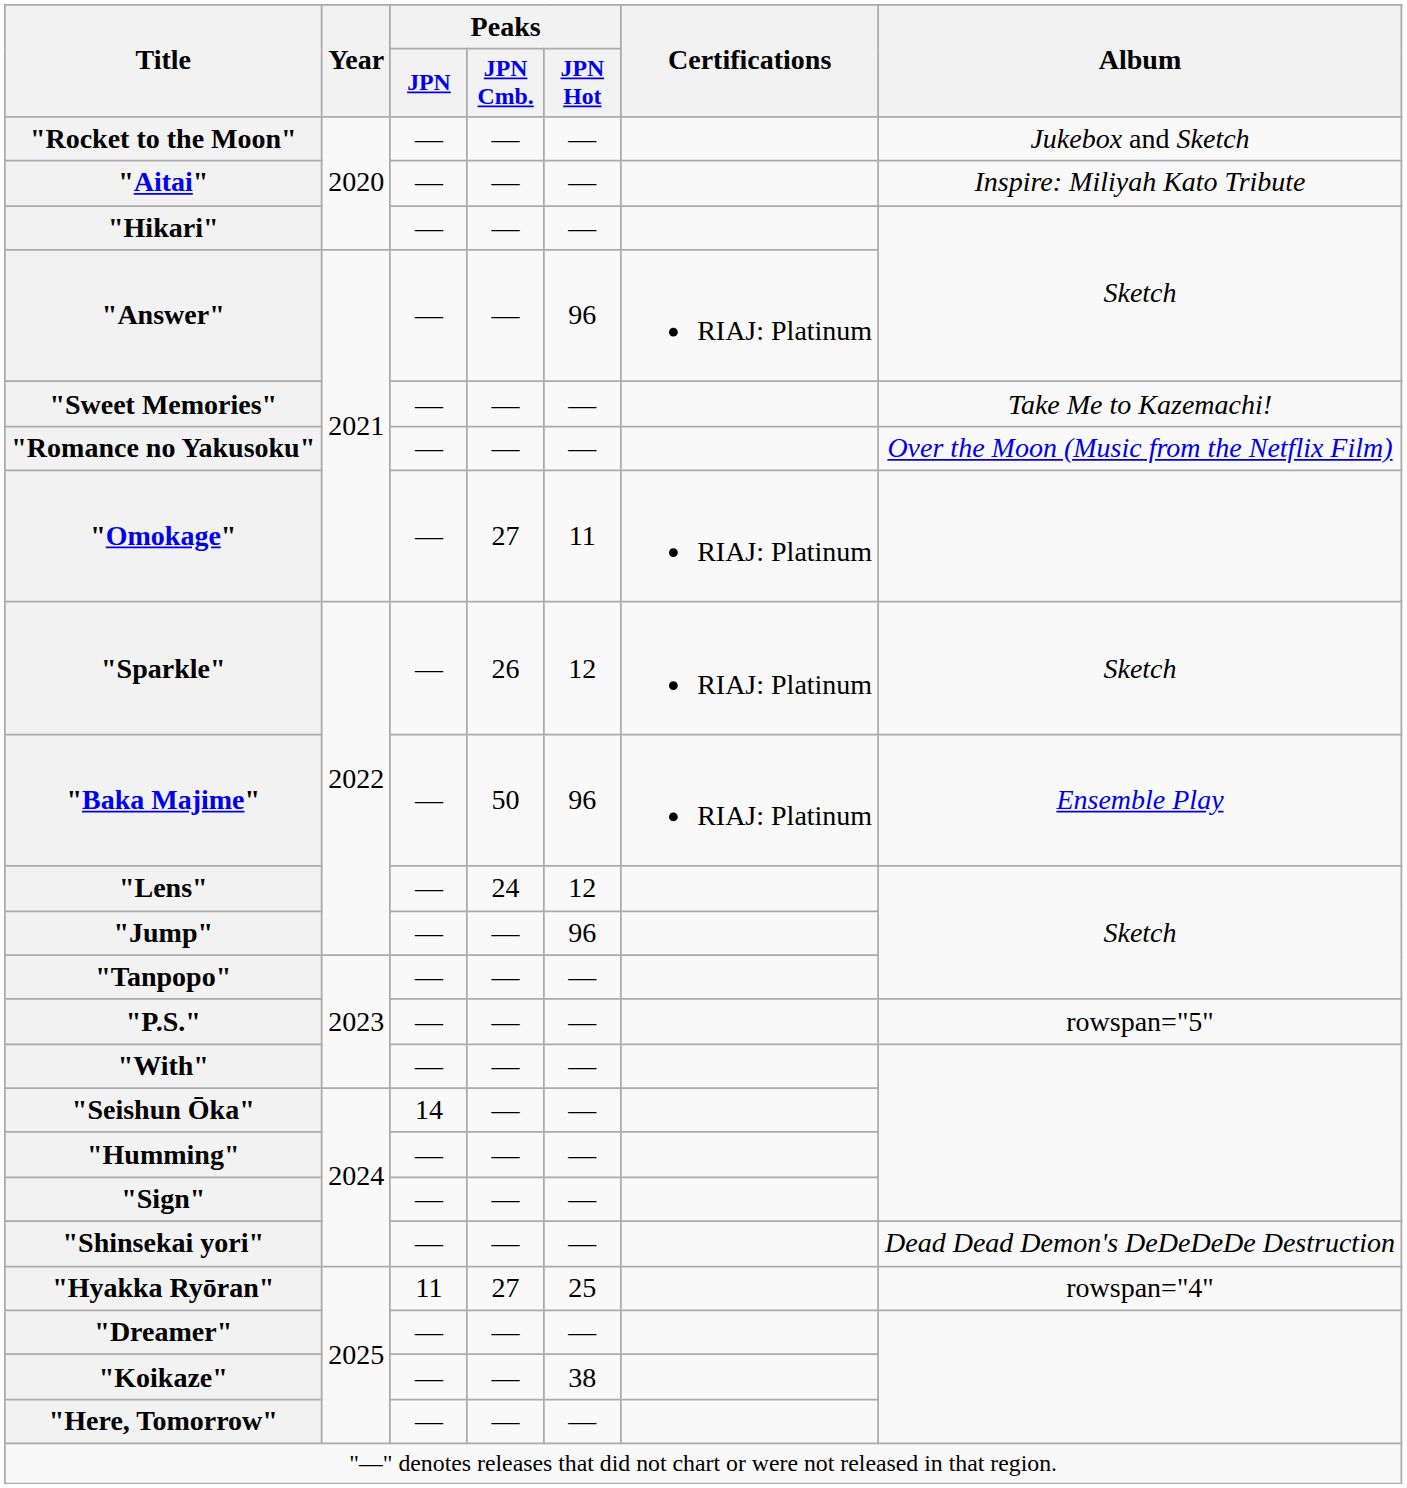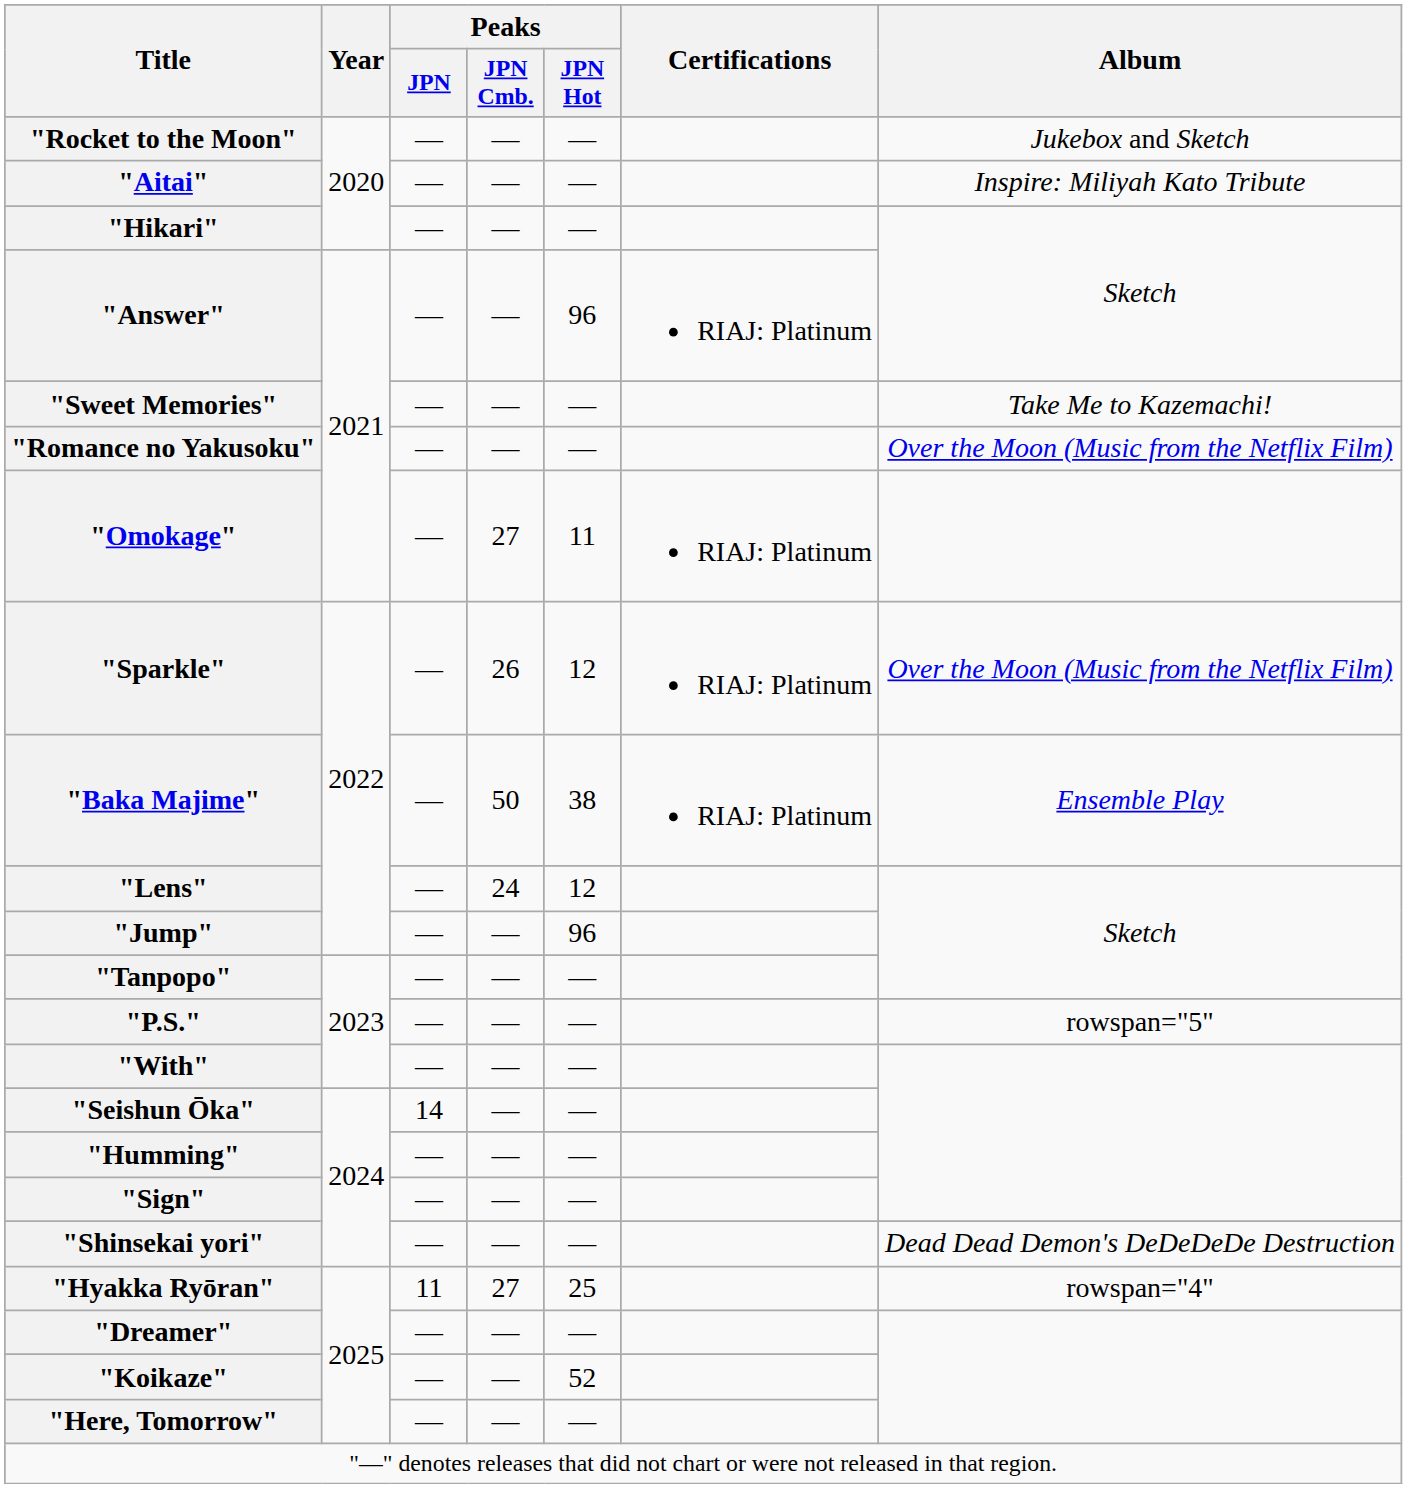(1140, 667) Sketch -> (1140, 667) Over the Moon (Music from the Netflix Film)
(582, 799) 96 -> (582, 799) 38
(582, 1376) 38 -> (582, 1376) 52
